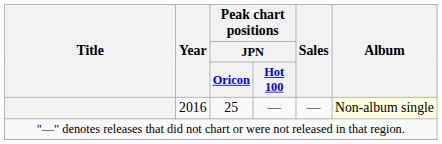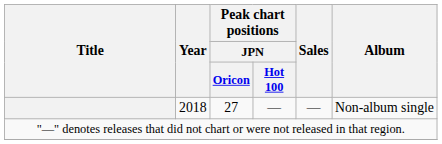(193, 108) 2016 -> (193, 108) 2018
(231, 108) 25 -> (231, 108) 27
(384, 108) lightyellow background -> (384, 108) no background
